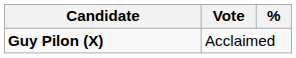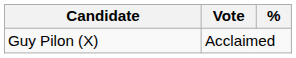(56, 40) bold -> (53, 40) normal
